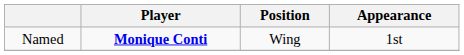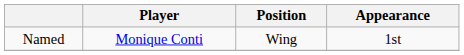(161, 38) bold -> (159, 38) normal
